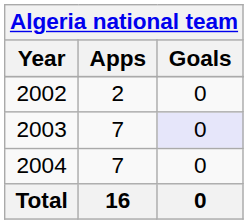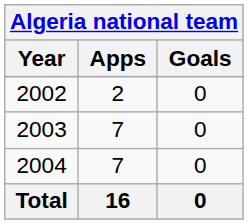(200, 129) lavender background -> (200, 129) no background
